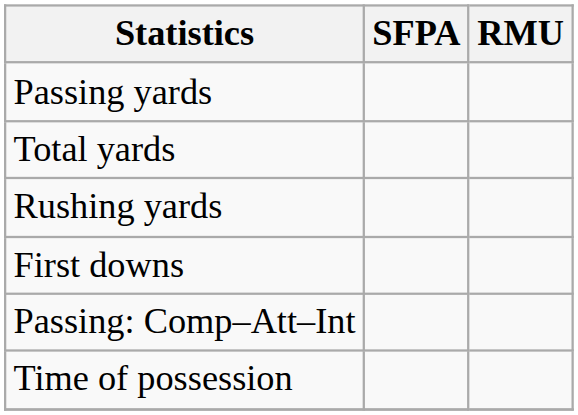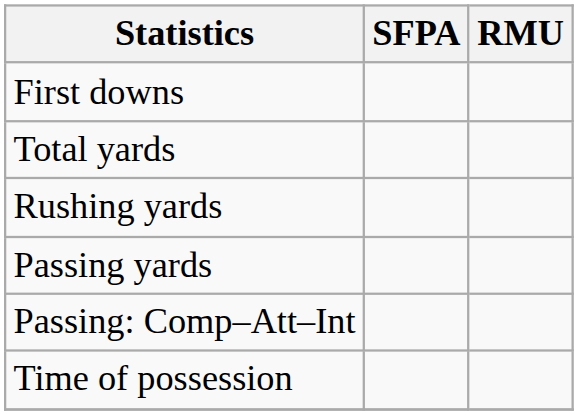rows swapped: (99, 264) <-> (113, 91)
